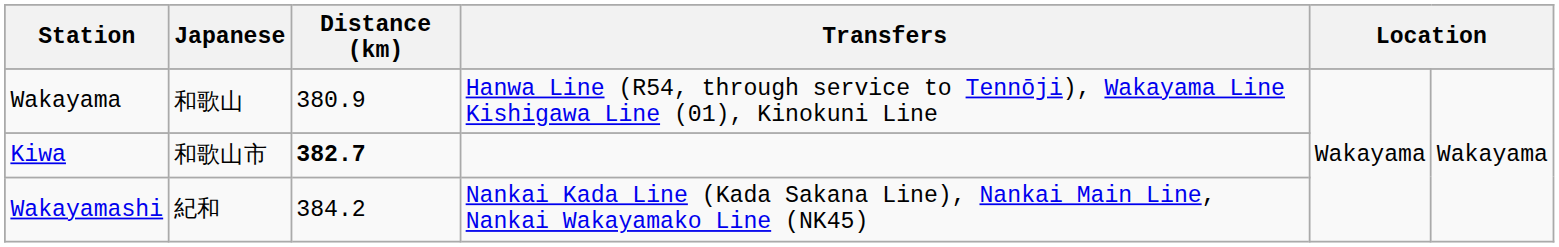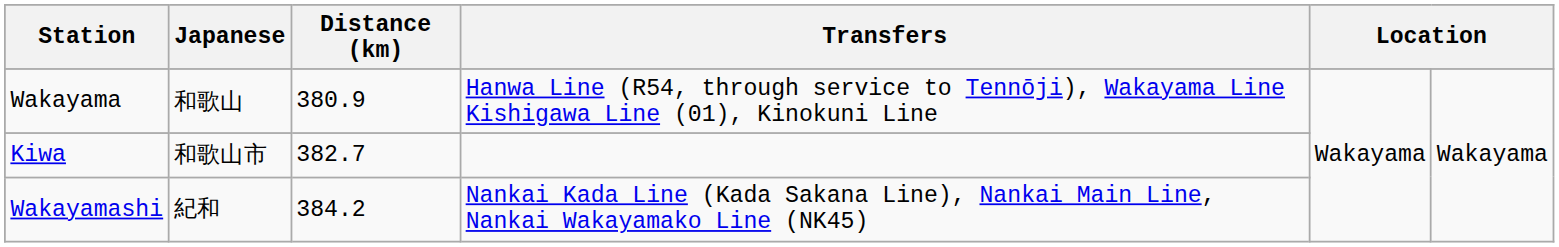(331, 155) bold -> (331, 155) normal
